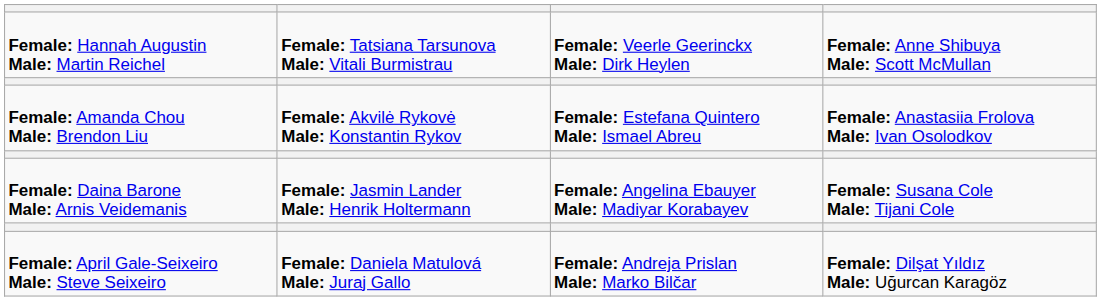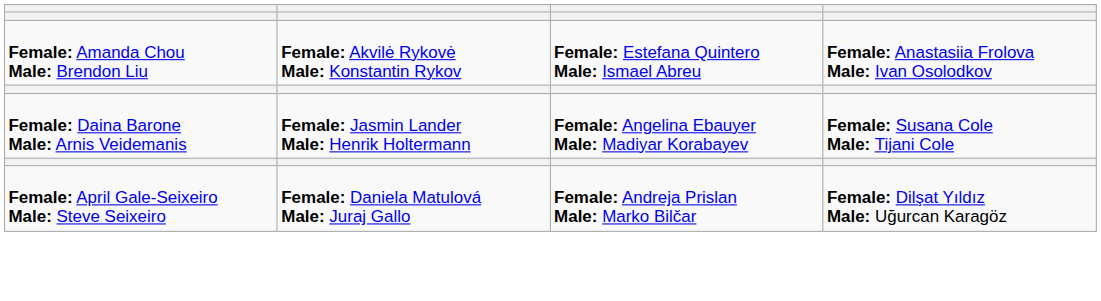- row: (107, 54)
